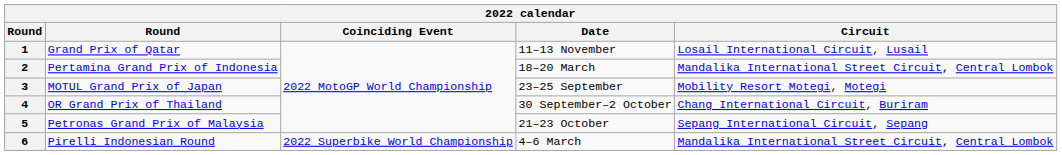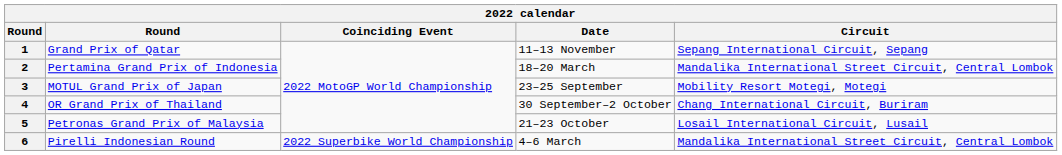(803, 50) Losail International Circuit, Lusail -> (803, 50) Sepang International Circuit, Sepang
(803, 123) Sepang International Circuit, Sepang -> (803, 123) Losail International Circuit, Lusail
